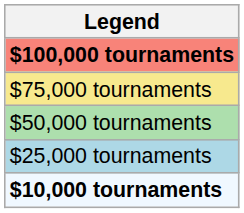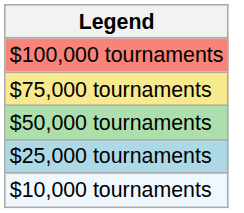(122, 55) bold -> (117, 55) normal
(116, 189) bold -> (111, 189) normal
